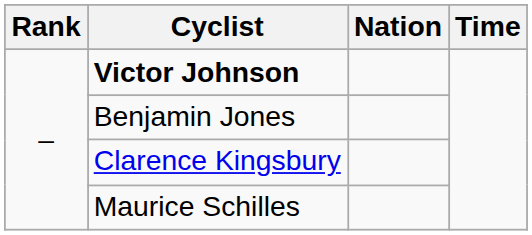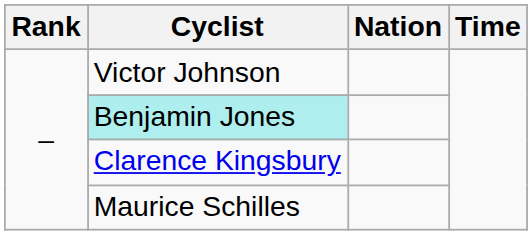(197, 71) bold -> (187, 71) normal
(194, 116) no background -> (194, 116) paleturquoise background
